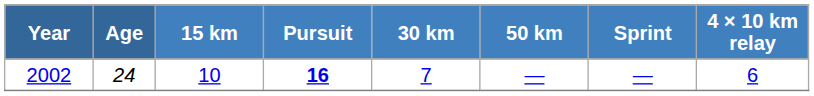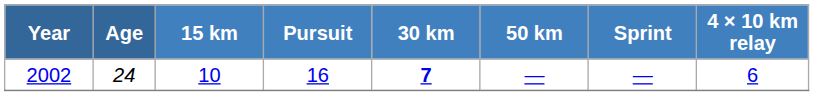(318, 75) bold -> (318, 75) normal
(426, 75) normal -> (426, 75) bold
